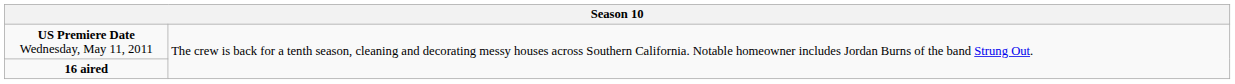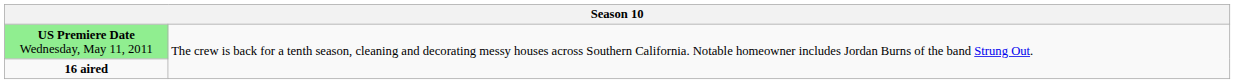(86, 41) no background -> (86, 41) lightgreen background
